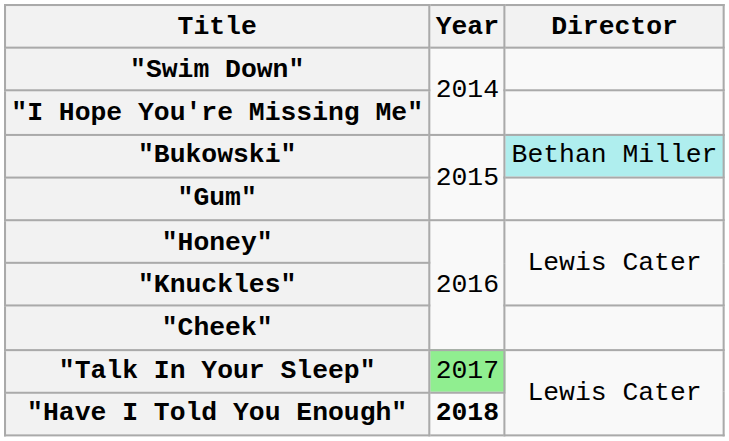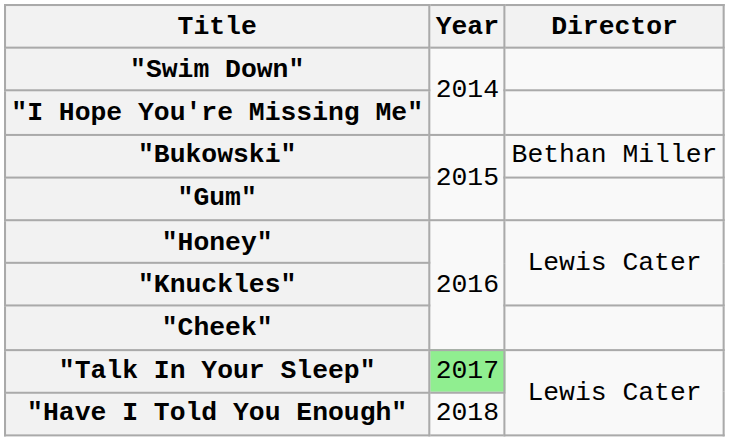(615, 156) paleturquoise background -> (615, 156) no background
(467, 414) bold -> (467, 414) normal
